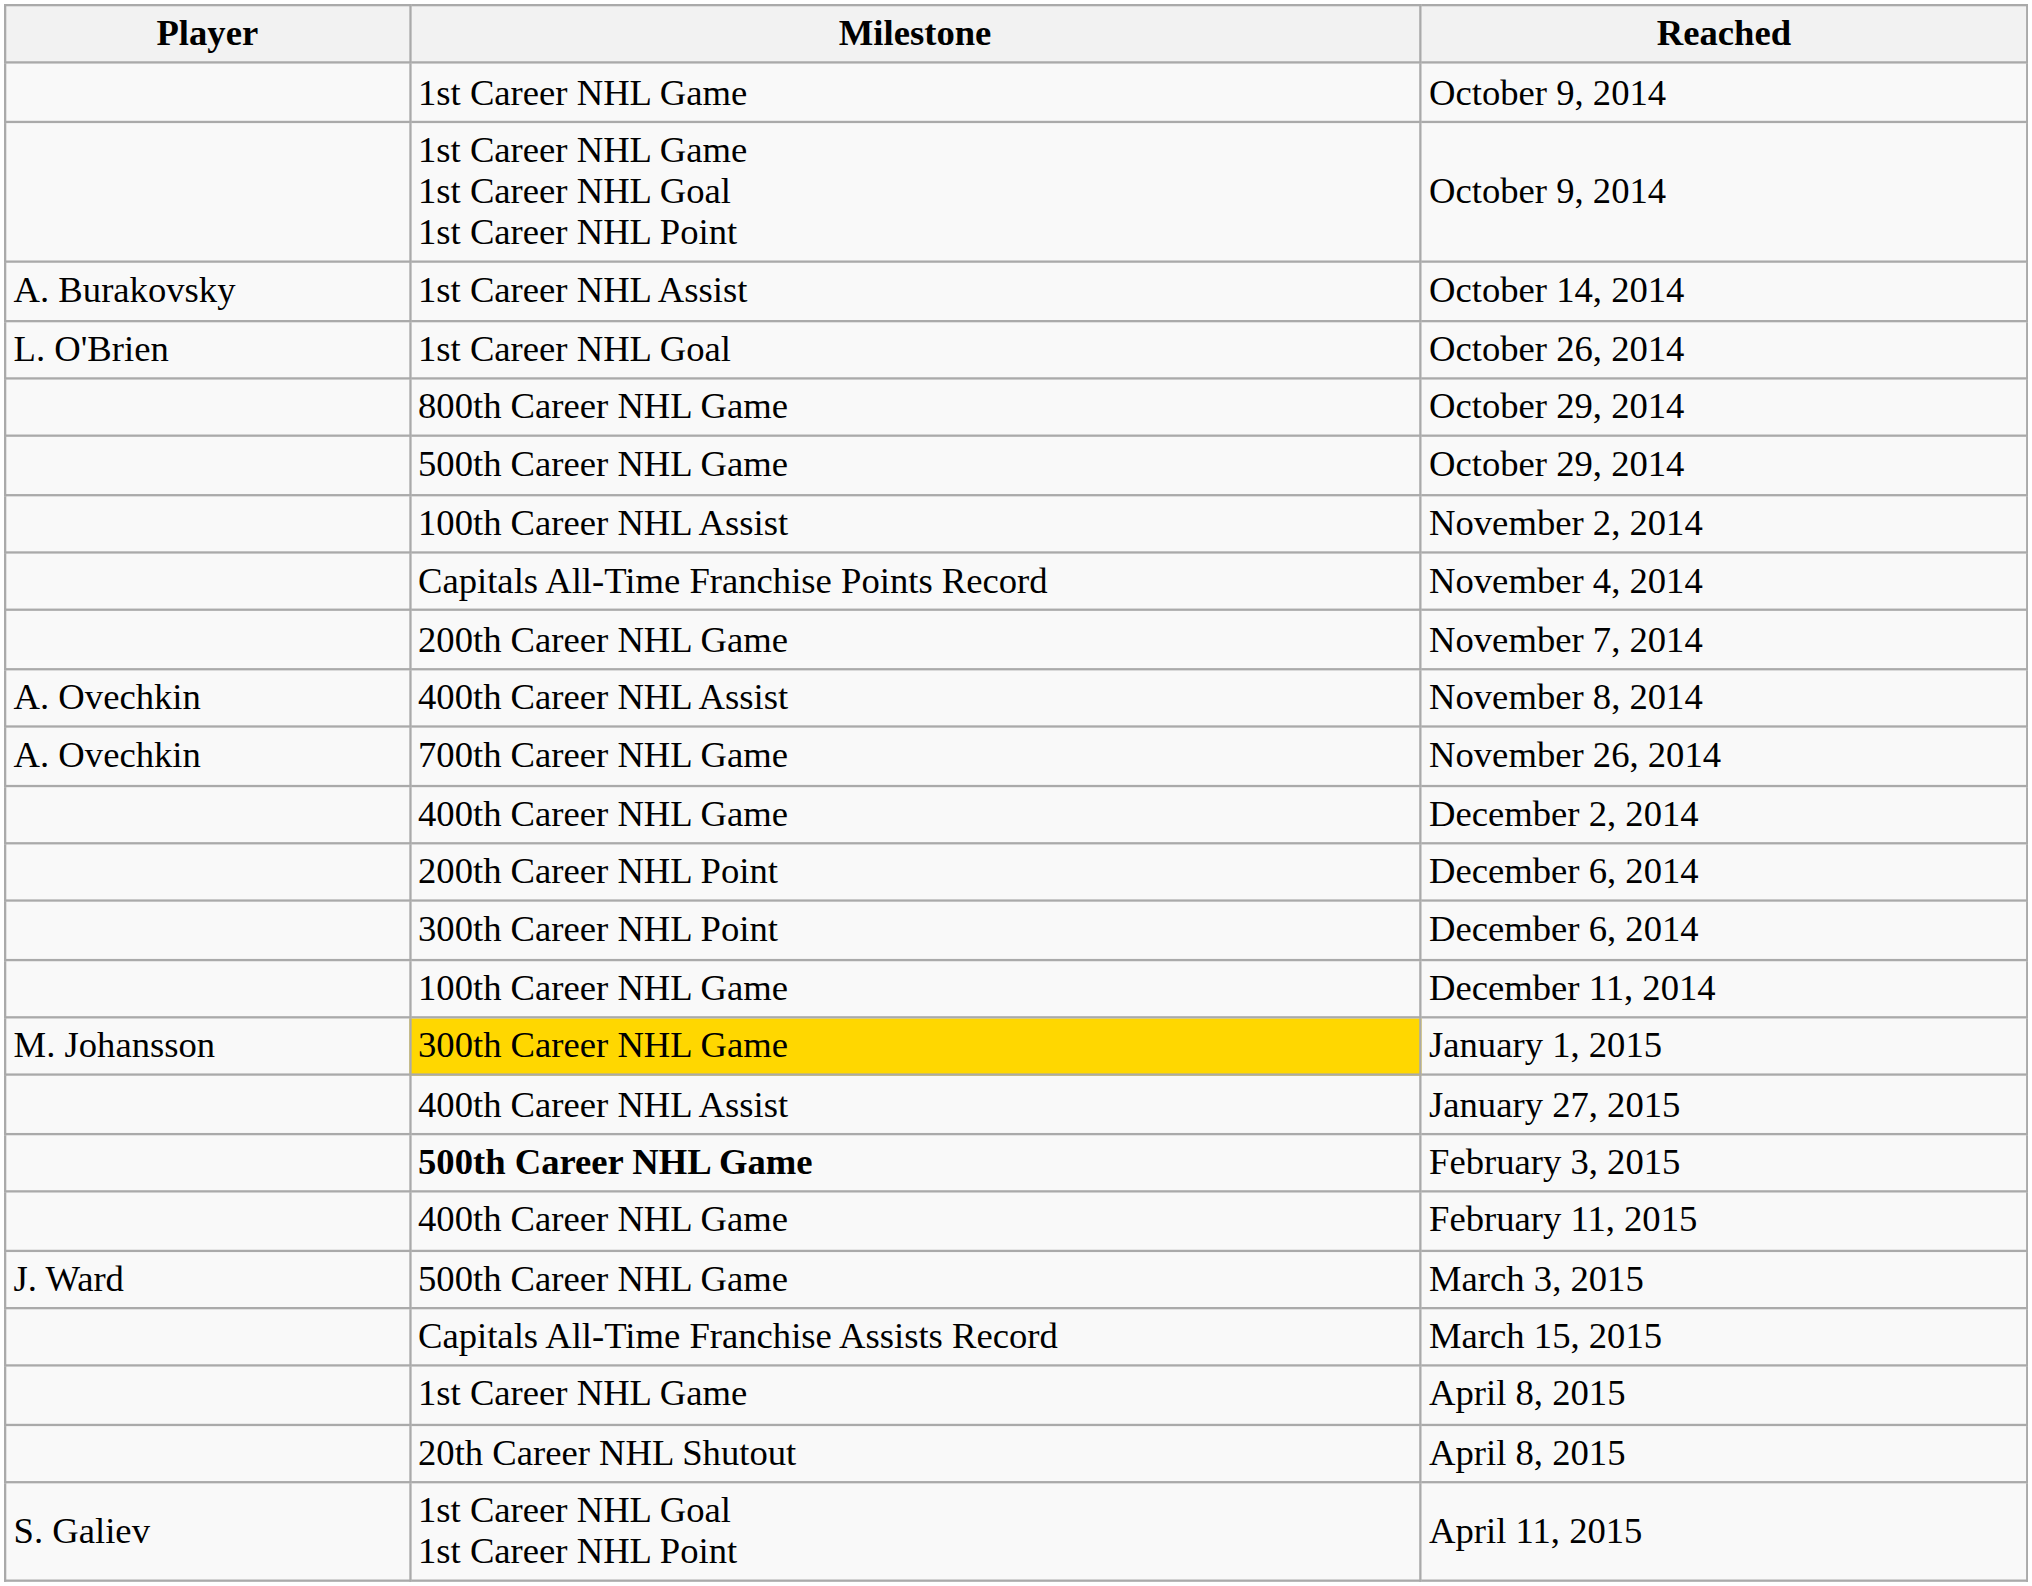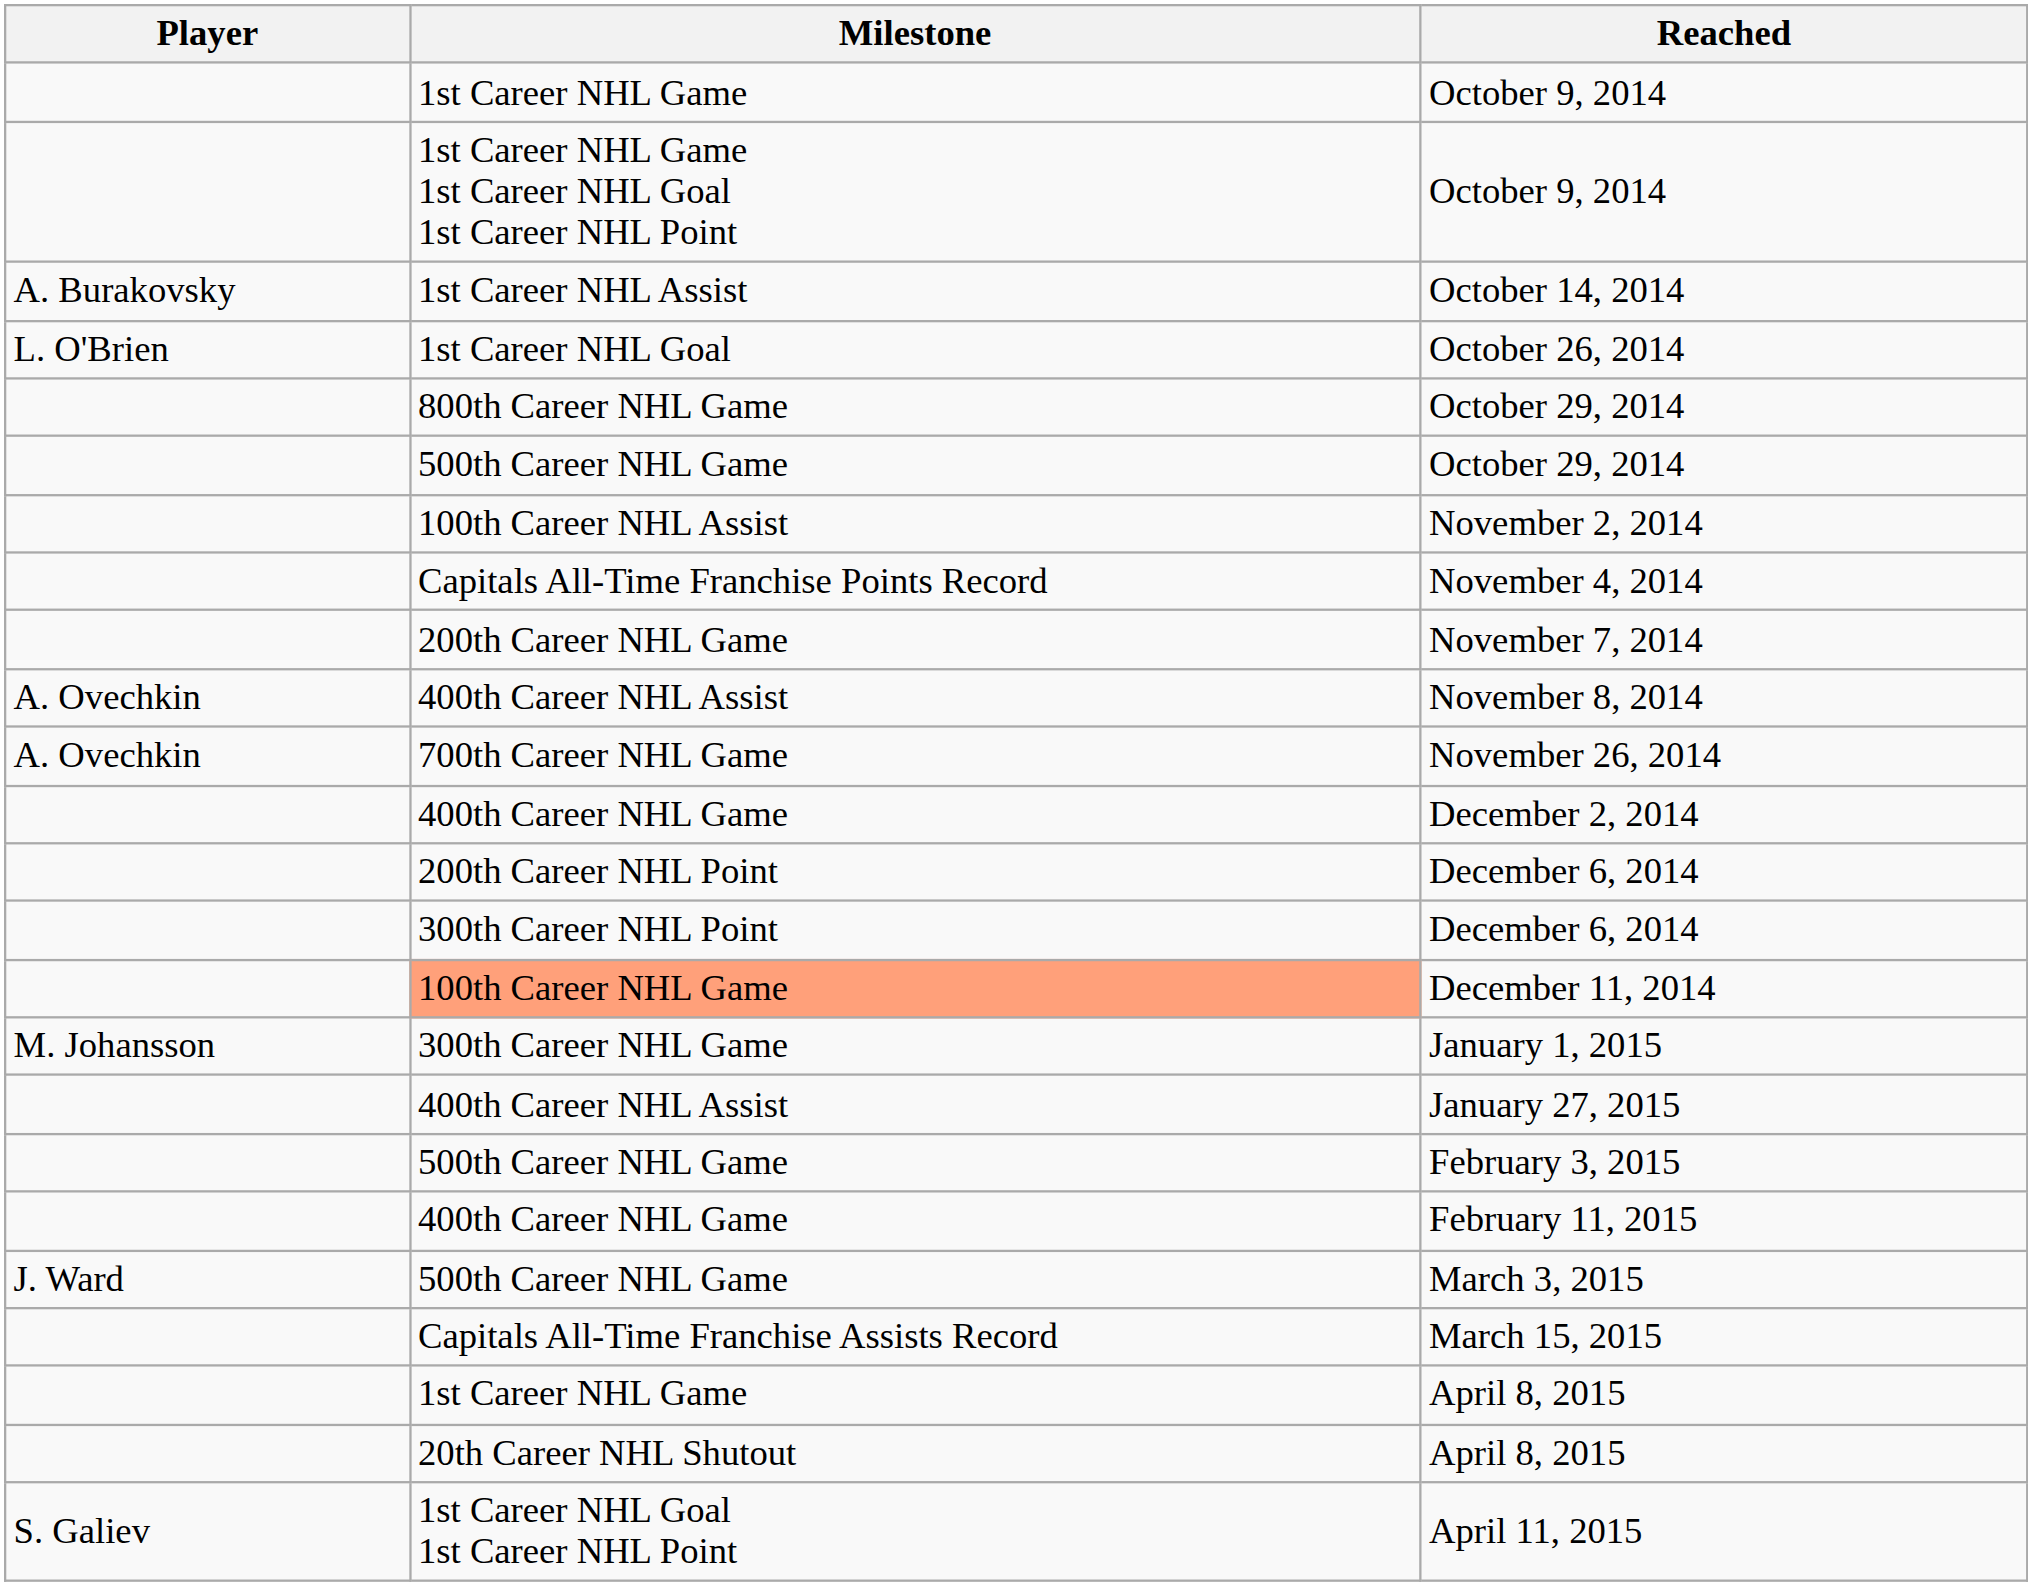(603, 987) no background -> (603, 987) lightsalmon background
(603, 1045) gold background -> (603, 1045) no background
(615, 1161) bold -> (603, 1161) normal
